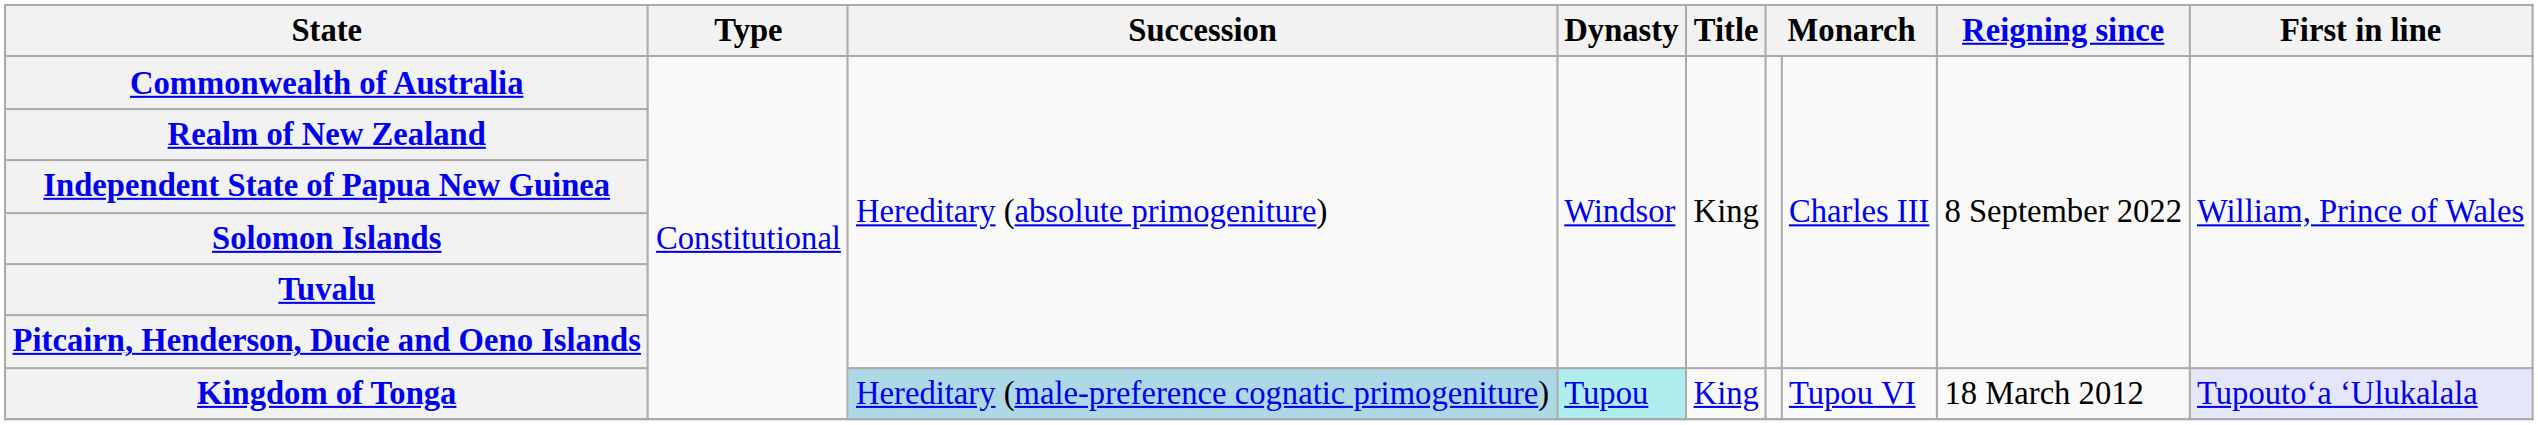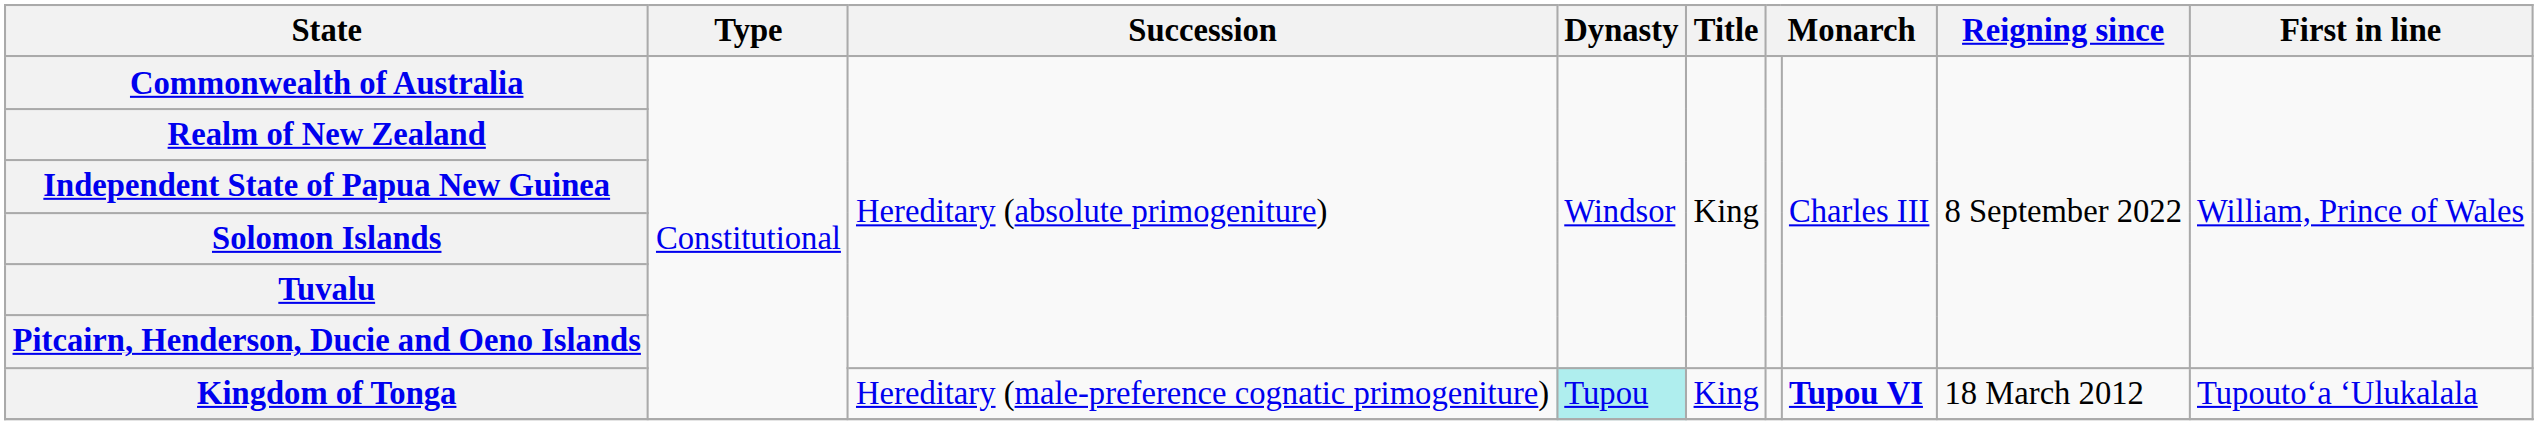(1203, 392) lightblue background -> (1203, 392) no background
(1852, 392) normal -> (1856, 392) bold
(2337, 392) lavender background -> (2337, 392) no background
